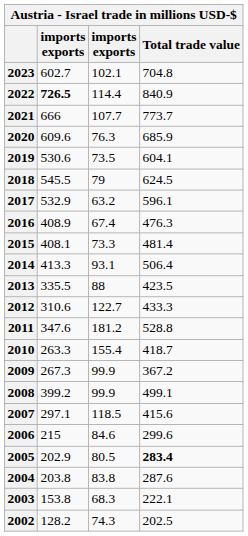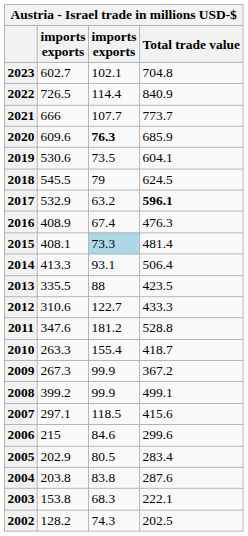(56, 94) bold -> (56, 94) normal
(103, 136) normal -> (103, 136) bold
(158, 200) normal -> (158, 200) bold
(103, 243) no background -> (103, 243) lightblue background
(158, 456) bold -> (158, 456) normal
